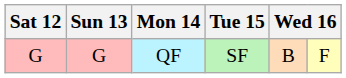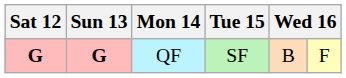(35, 55) normal -> (35, 55) bold
(99, 55) normal -> (99, 55) bold
